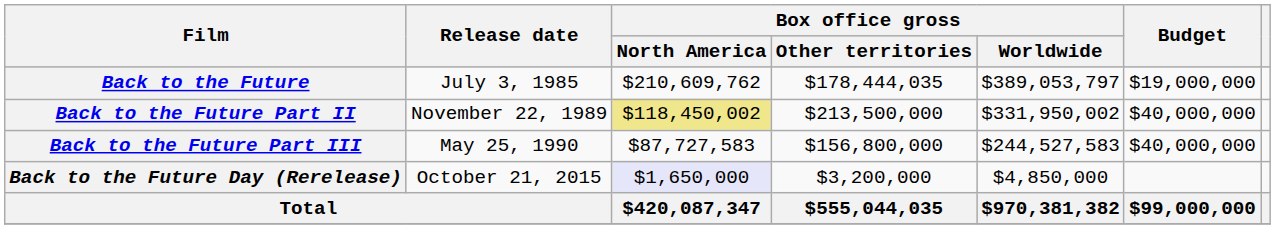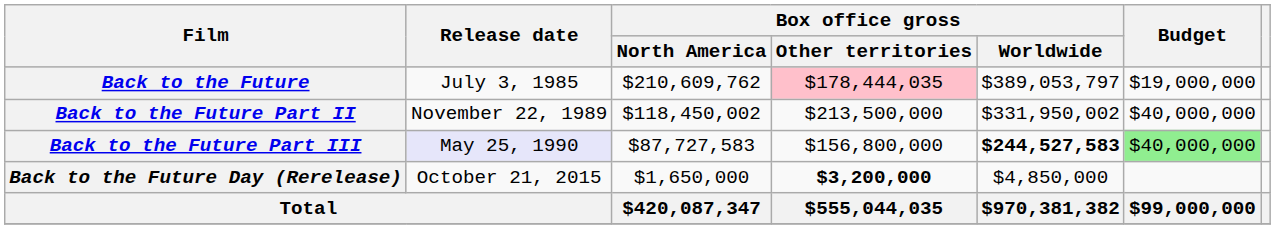(874, 83) no background -> (874, 83) pink background
(692, 114) khaki background -> (692, 114) no background
(509, 146) no background -> (509, 146) lavender background
(1050, 146) normal -> (1050, 146) bold
(1192, 146) no background -> (1192, 146) lightgreen background
(692, 177) lavender background -> (692, 177) no background
(874, 177) normal -> (874, 177) bold
